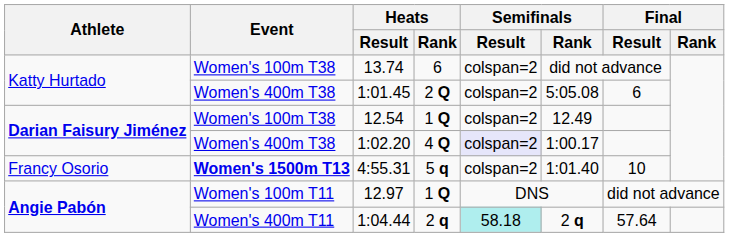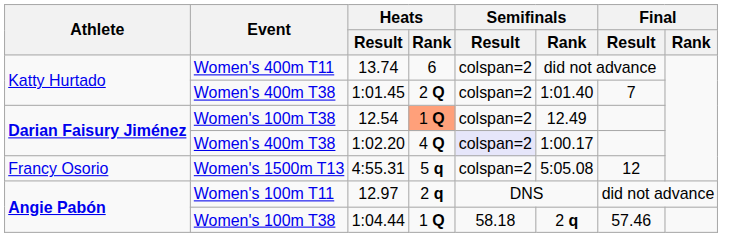(265, 68) Women's 100m T38 -> (264, 68) Women's 400m T11
(572, 93) 5:05.08 -> (567, 93) 1:01.40
(637, 93) 6 -> (631, 93) 7
(437, 118) no background -> (432, 118) lightsalmon background
(272, 169) bold -> (269, 169) normal
(572, 169) 1:01.40 -> (567, 169) 5:05.08
(637, 169) 10 -> (631, 169) 12
(437, 194) 1 Q -> (432, 194) 2 q
(264, 219) Women's 400m T11 -> (265, 219) Women's 100m T38
(437, 219) 2 q -> (432, 219) 1 Q
(501, 219) paleturquoise background -> (495, 219) no background
(637, 219) 57.64 -> (631, 219) 57.46
